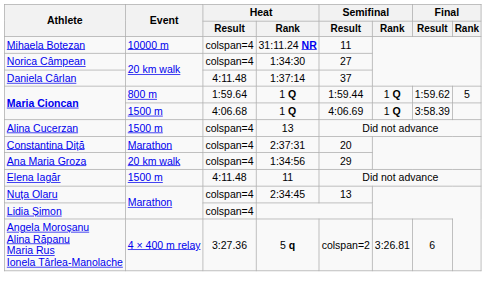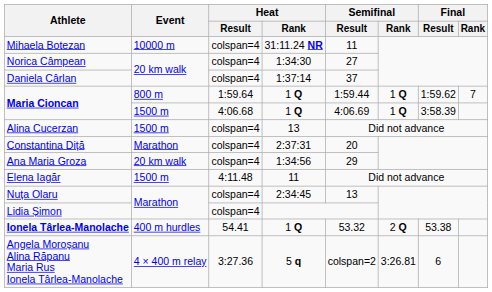(230, 79) 4:11.48 -> (236, 79) colspan=4
(467, 95) 5 -> (473, 95) 7
+ row: (68, 228)
